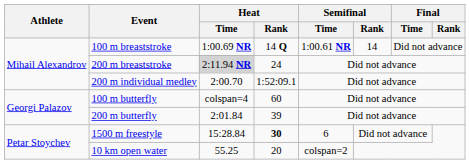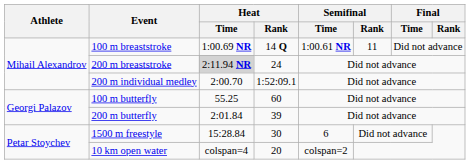(372, 47) 14 -> (372, 47) 11
(226, 99) colspan=4 -> (226, 99) 55.25
(276, 133) bold -> (276, 133) normal
(226, 151) 55.25 -> (226, 151) colspan=4
